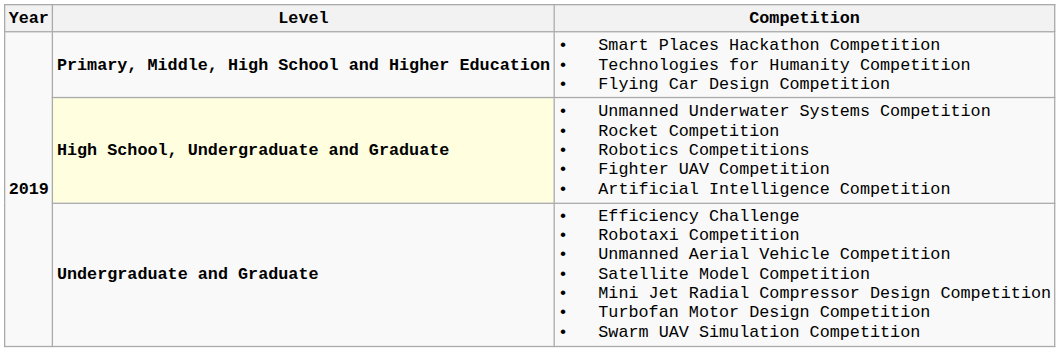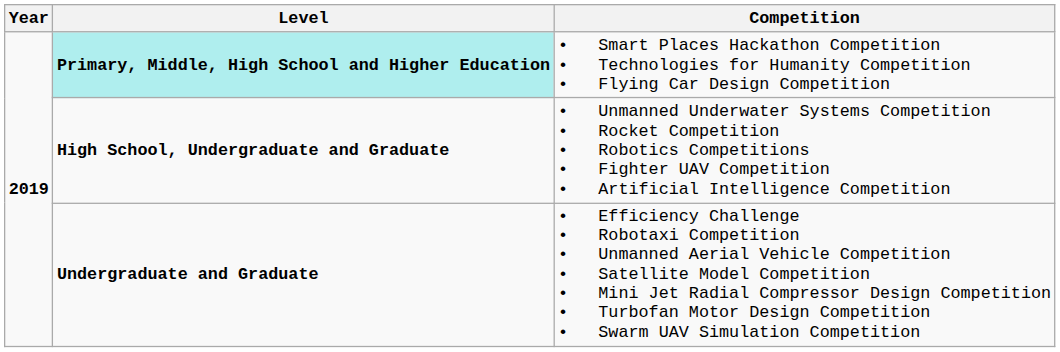(303, 65) no background -> (303, 65) paleturquoise background
(253, 150) lightyellow background -> (253, 150) no background
